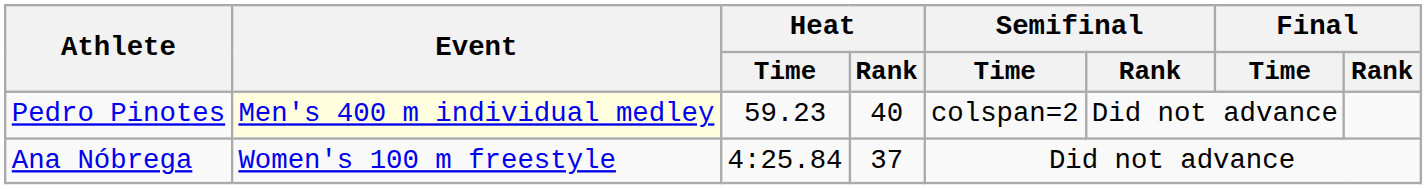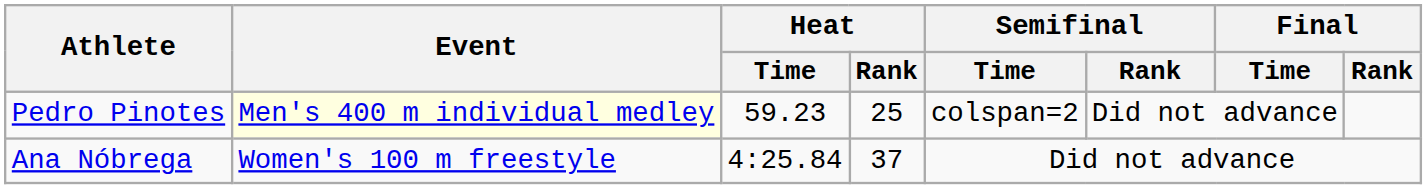(887, 115) 40 -> (887, 115) 25
